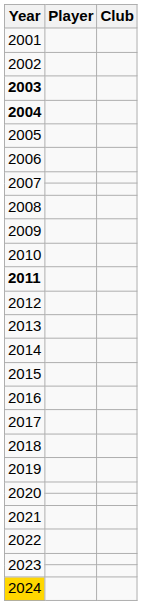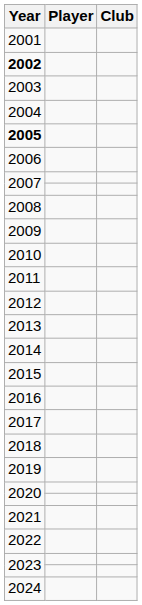(25, 64) normal -> (25, 64) bold
(25, 87) bold -> (25, 87) normal
(25, 111) bold -> (25, 111) normal
(25, 135) normal -> (25, 135) bold
(24, 278) bold -> (24, 278) normal
(25, 588) gold background -> (25, 588) no background
